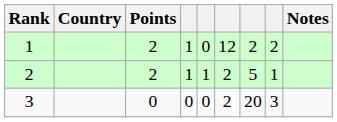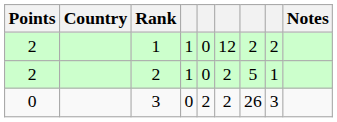columns swapped: (29, 18) <-> (153, 18)
(206, 74) 1 -> (206, 74) 0
(206, 102) 0 -> (206, 102) 2
(253, 102) 20 -> (253, 102) 26
